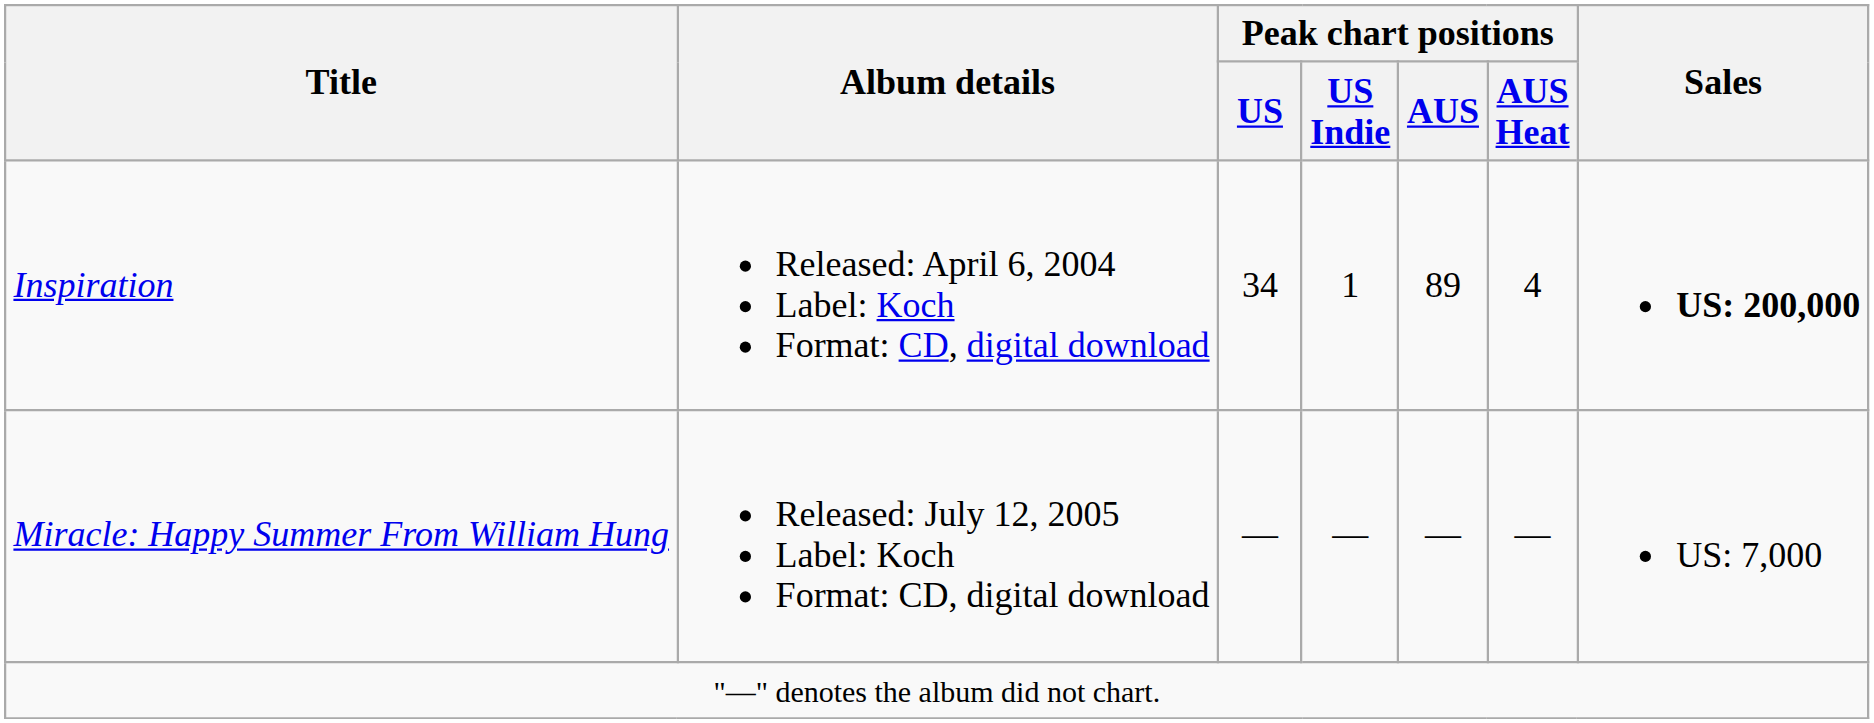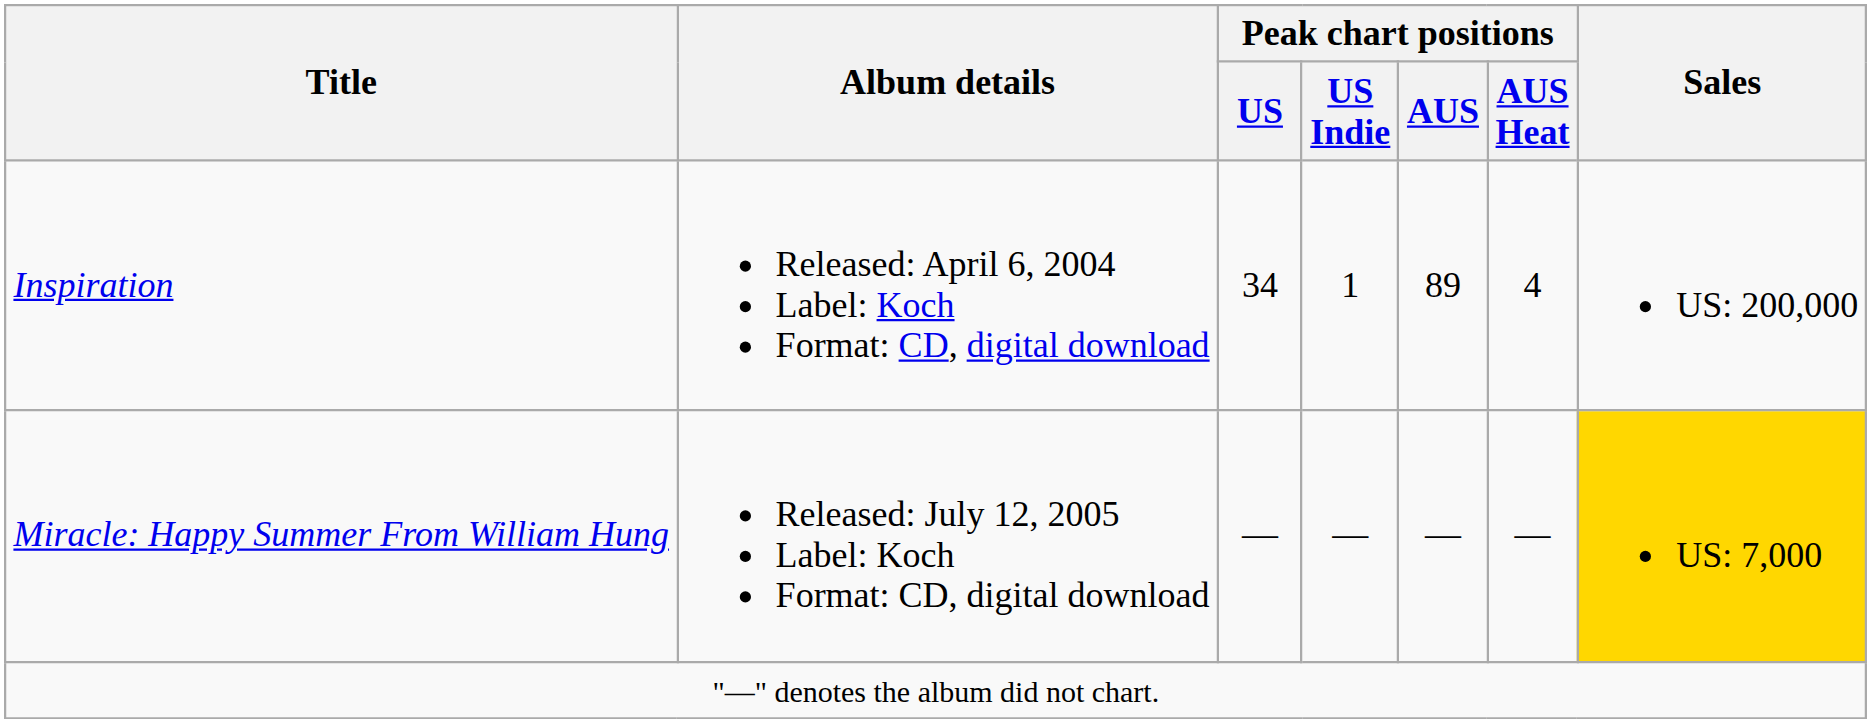(1723, 305) bold -> (1722, 305) normal
(1723, 556) no background -> (1722, 556) gold background
